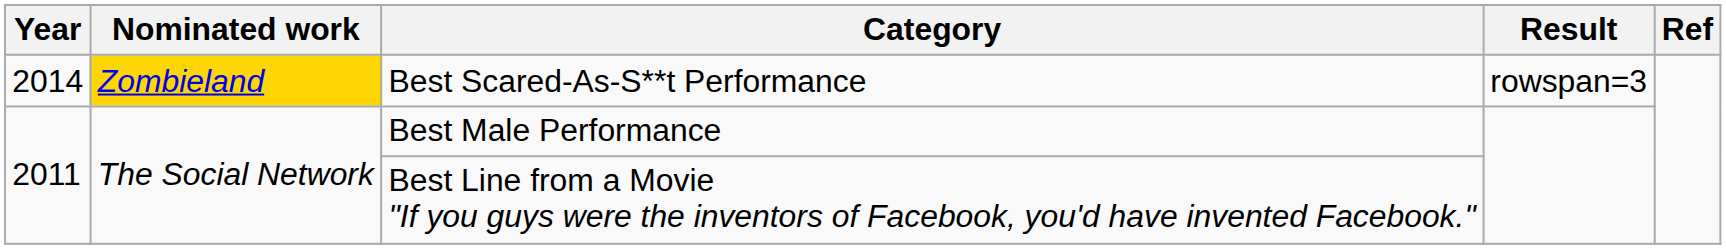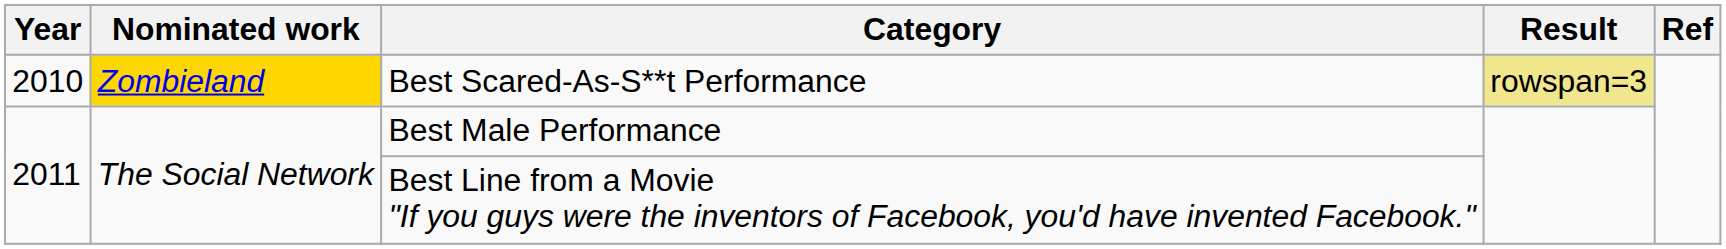(48, 80) 2014 -> (48, 80) 2010
(1569, 80) no background -> (1569, 80) khaki background
